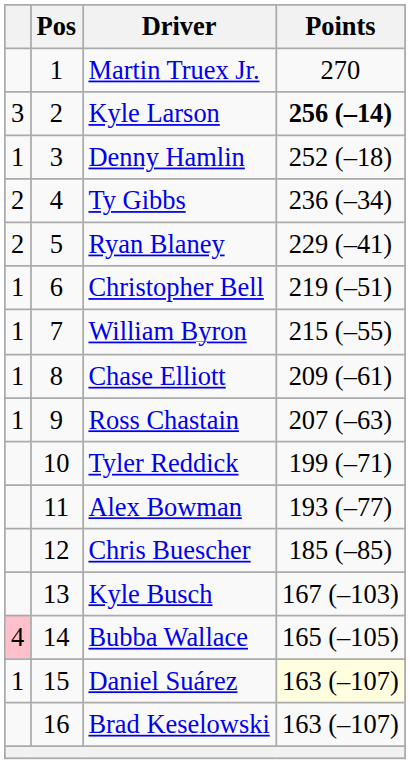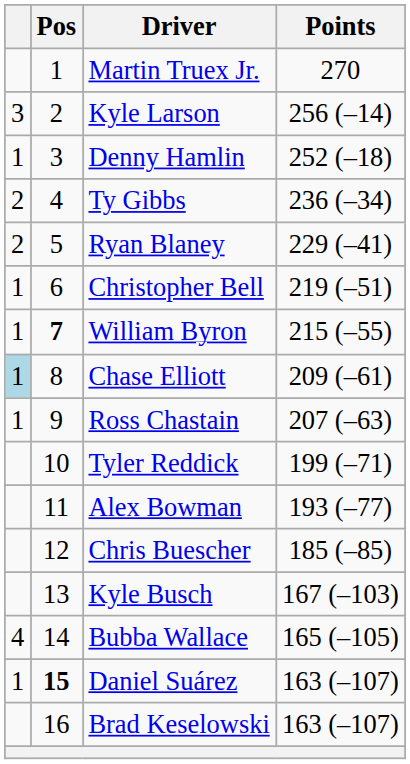(340, 113) bold -> (340, 113) normal
(56, 331) normal -> (56, 331) bold
(18, 375) no background -> (18, 375) lightblue background
(18, 637) pink background -> (18, 637) no background
(56, 680) normal -> (56, 680) bold
(340, 680) lightyellow background -> (340, 680) no background
